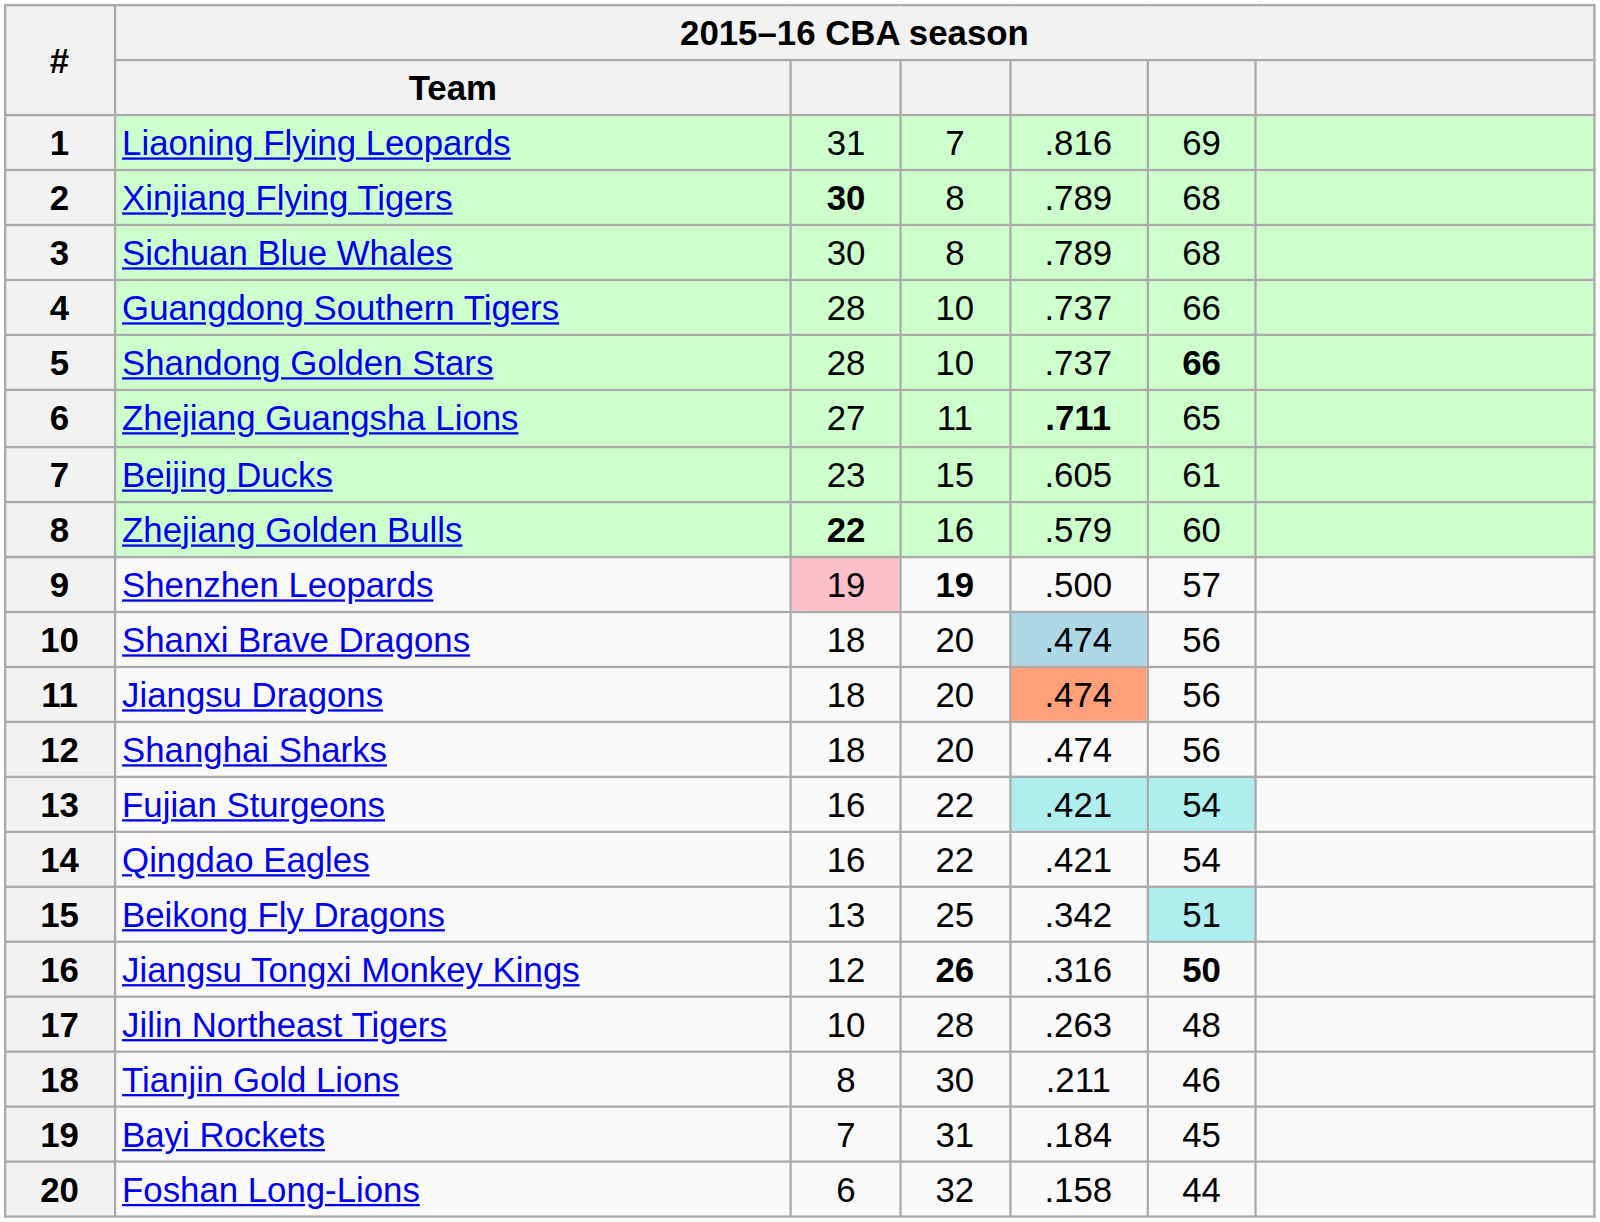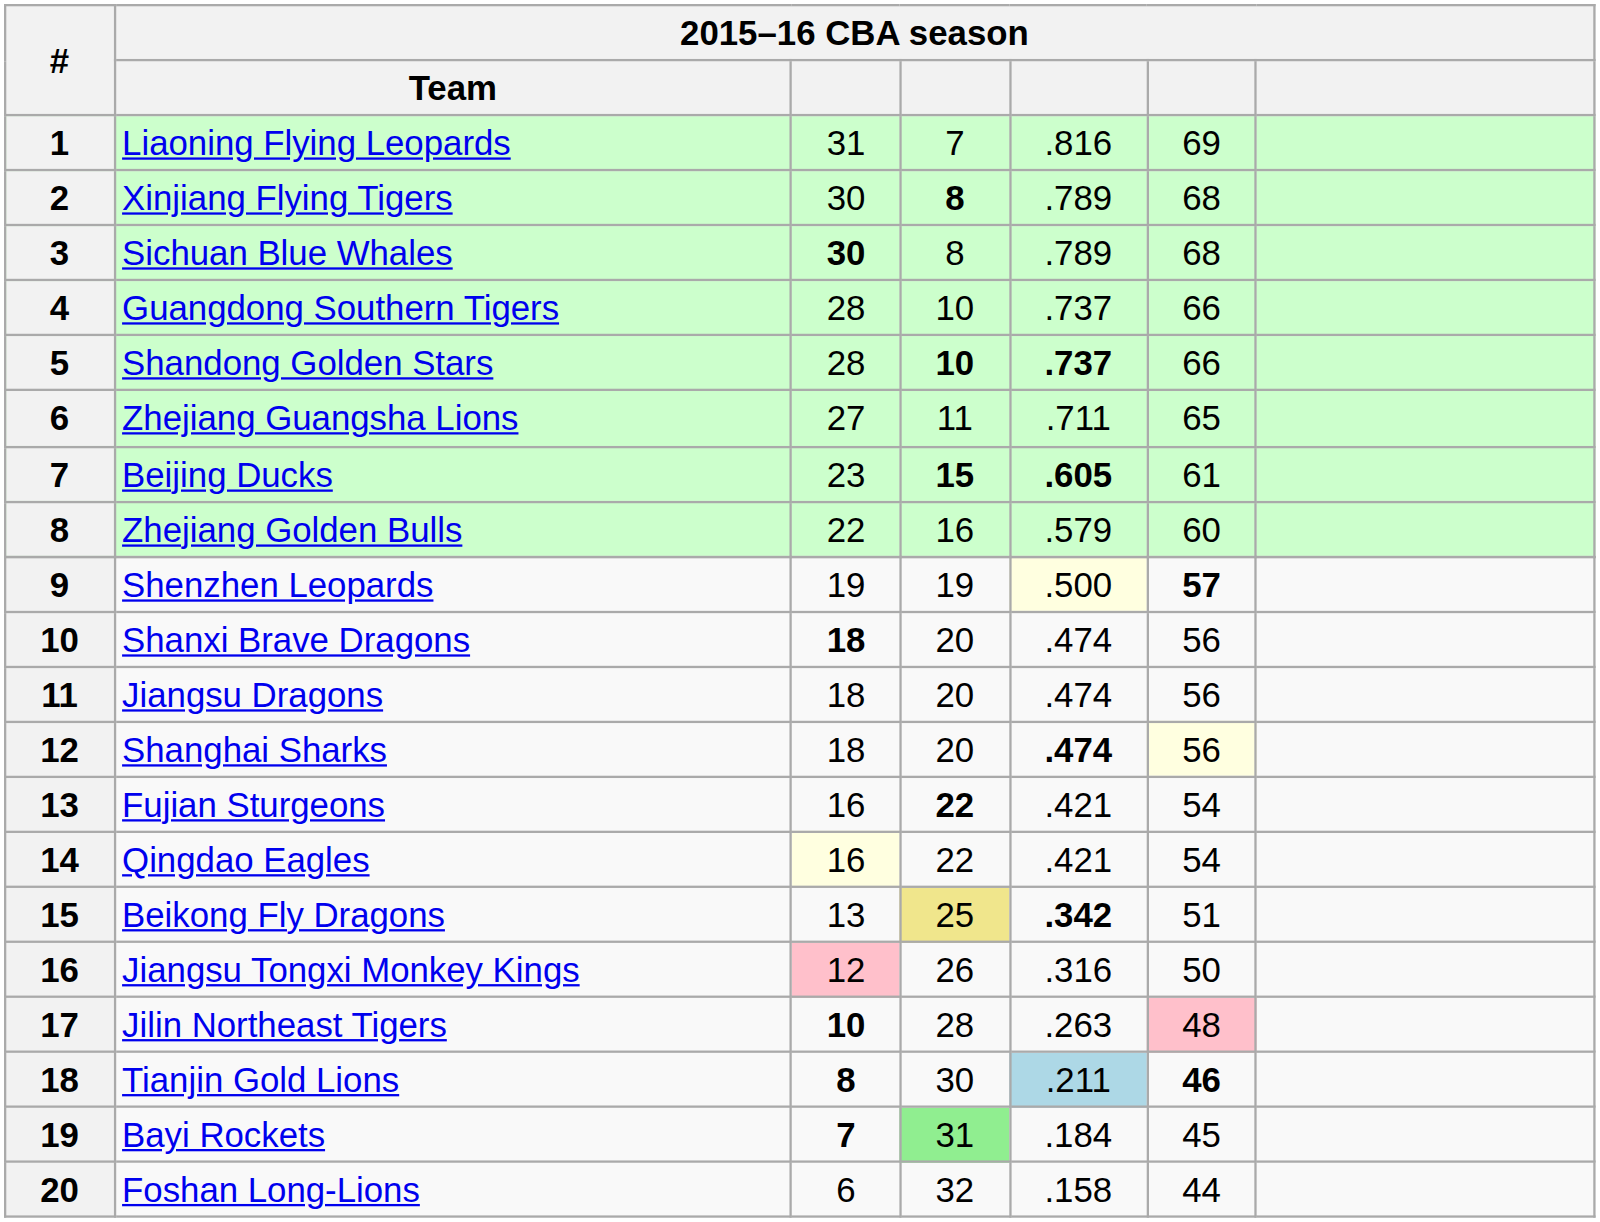(846, 198) bold -> (846, 198) normal
(955, 198) normal -> (955, 198) bold
(846, 253) normal -> (846, 253) bold
(955, 364) normal -> (955, 364) bold
(1078, 364) normal -> (1078, 364) bold
(1202, 364) bold -> (1202, 364) normal
(1078, 419) bold -> (1078, 419) normal
(955, 474) normal -> (955, 474) bold
(1078, 474) normal -> (1078, 474) bold
(846, 529) bold -> (846, 529) normal
(846, 584) pink background -> (846, 584) no background
(955, 584) bold -> (955, 584) normal
(1078, 584) no background -> (1078, 584) lightyellow background
(1202, 584) normal -> (1202, 584) bold
(846, 639) normal -> (846, 639) bold
(1078, 639) lightblue background -> (1078, 639) no background
(1078, 694) lightsalmon background -> (1078, 694) no background
(1078, 749) normal -> (1078, 749) bold
(1202, 749) no background -> (1202, 749) lightyellow background
(955, 804) normal -> (955, 804) bold
(1078, 804) paleturquoise background -> (1078, 804) no background
(1202, 804) paleturquoise background -> (1202, 804) no background
(846, 859) no background -> (846, 859) lightyellow background
(955, 915) no background -> (955, 915) khaki background
(1078, 915) normal -> (1078, 915) bold
(1202, 915) paleturquoise background -> (1202, 915) no background
(846, 970) no background -> (846, 970) pink background
(955, 970) bold -> (955, 970) normal
(1202, 970) bold -> (1202, 970) normal
(846, 1025) normal -> (846, 1025) bold
(1202, 1025) no background -> (1202, 1025) pink background
(846, 1080) normal -> (846, 1080) bold
(1078, 1080) no background -> (1078, 1080) lightblue background
(1202, 1080) normal -> (1202, 1080) bold
(846, 1135) normal -> (846, 1135) bold
(955, 1135) no background -> (955, 1135) lightgreen background
